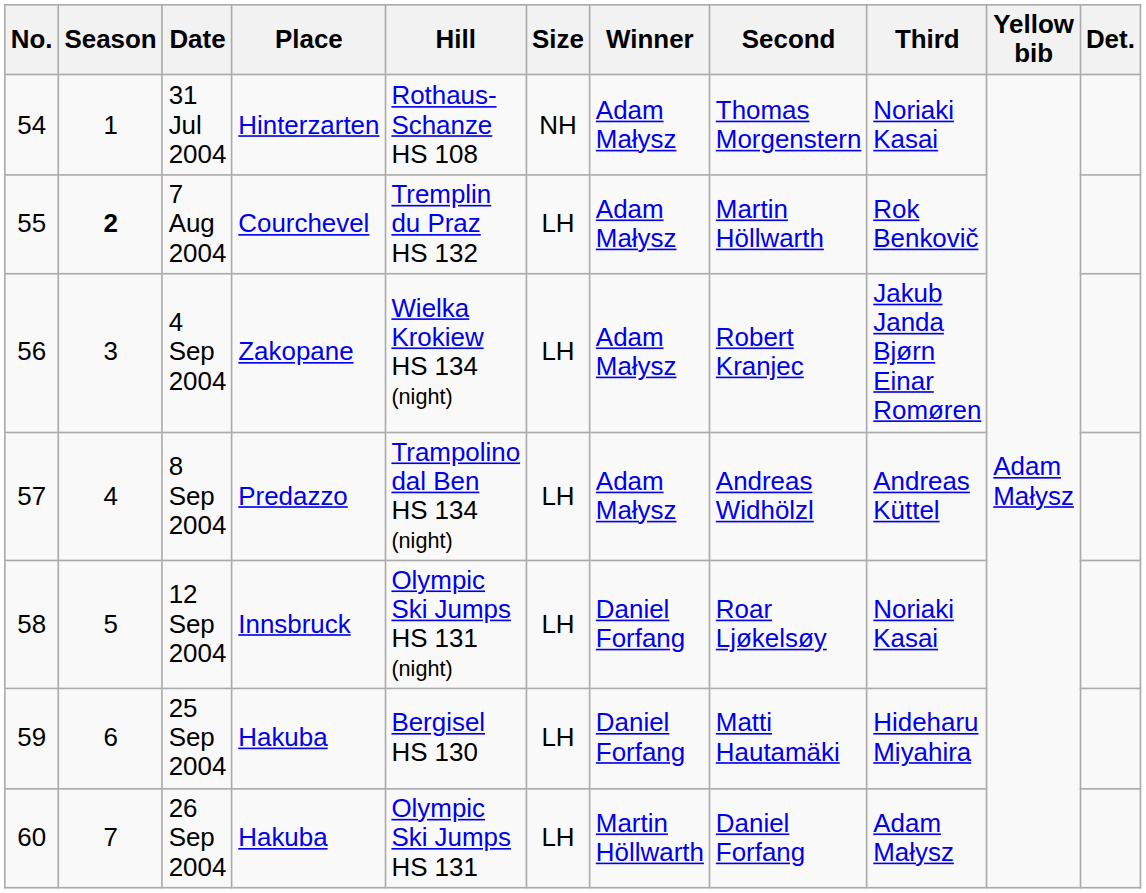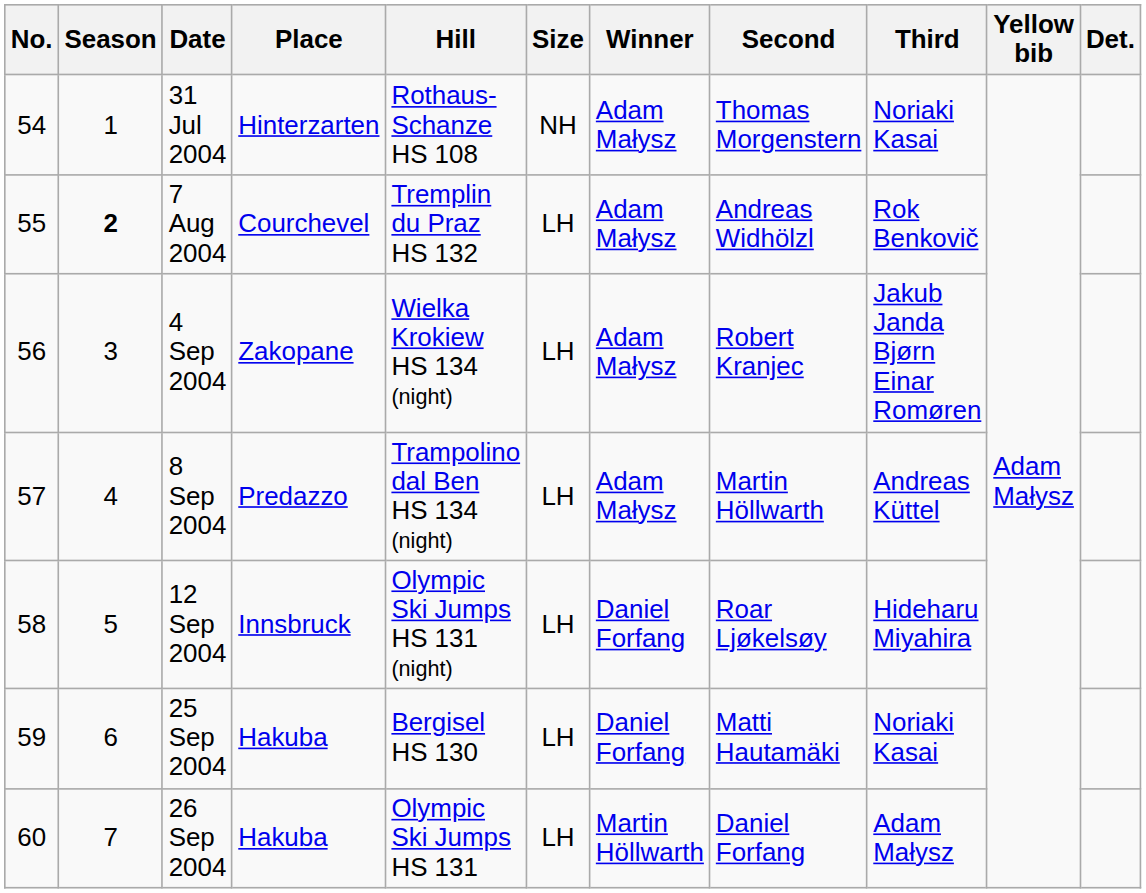(770, 223) Martin Höllwarth -> (765, 223) Andreas Widhölzl
(765, 495) Andreas Widhölzl -> (770, 495) Martin Höllwarth
(914, 624) Noriaki Kasai -> (926, 624) Hideharu Miyahira
(926, 738) Hideharu Miyahira -> (914, 738) Noriaki Kasai
